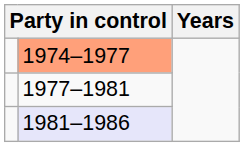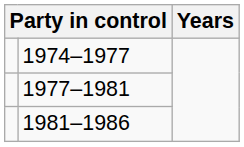(76, 55) lightsalmon background -> (76, 55) no background
(76, 123) lavender background -> (76, 123) no background
